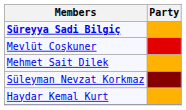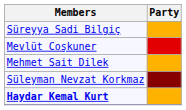(64, 29) bold -> (64, 29) normal
(58, 96) normal -> (58, 96) bold
